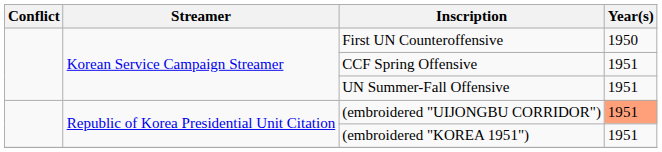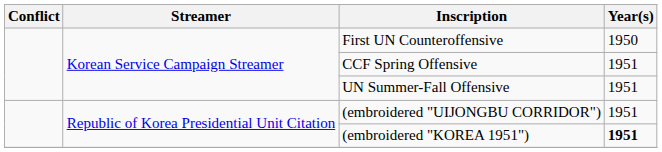(623, 111) lightsalmon background -> (623, 111) no background
(623, 135) normal -> (623, 135) bold
